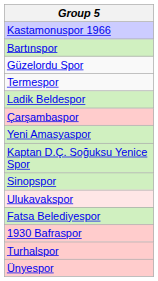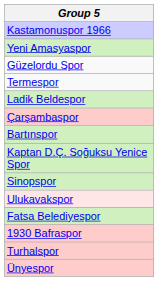(32, 48) Bartınspor -> (49, 48) Yeni Amasyaspor
(49, 134) Yeni Amasyaspor -> (32, 134) Bartınspor
